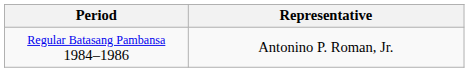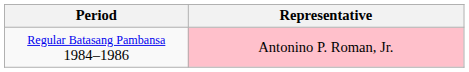(326, 47) no background -> (326, 47) pink background
